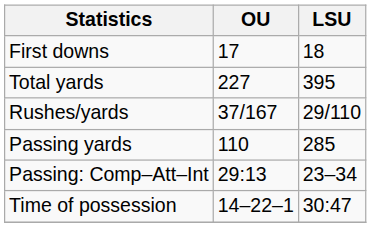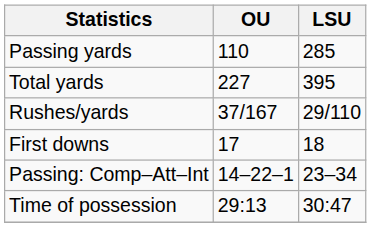rows swapped: (59, 51) <-> (70, 144)
(242, 175) 29:13 -> (256, 175) 14–22–1
(256, 206) 14–22–1 -> (242, 206) 29:13
